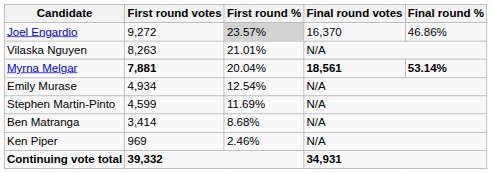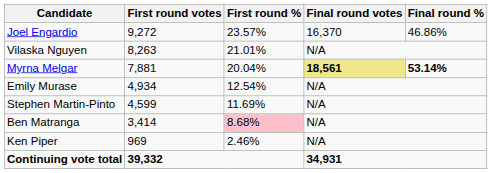(246, 31) lightgrey background -> (246, 31) no background
(142, 68) bold -> (142, 68) normal
(324, 68) no background -> (324, 68) khaki background
(243, 123) no background -> (243, 123) pink background
